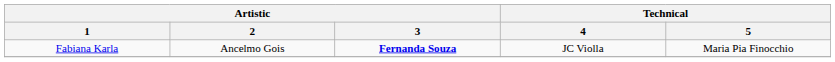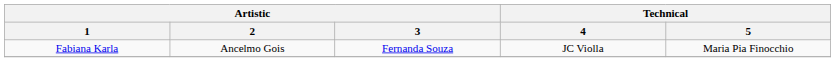(418, 49) bold -> (418, 49) normal
